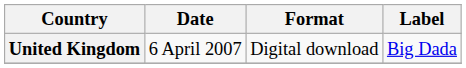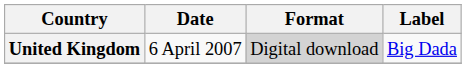(314, 48) no background -> (314, 48) lightgrey background
